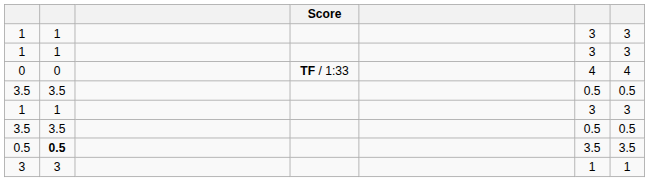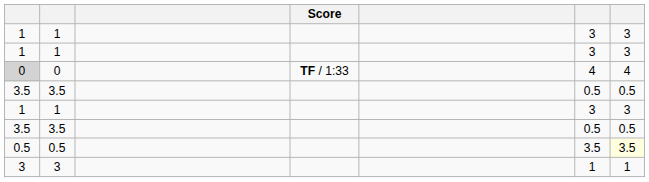(22, 72) no background -> (22, 72) lightgrey background
(57, 148) bold -> (57, 148) normal
(627, 148) no background -> (627, 148) lightyellow background
